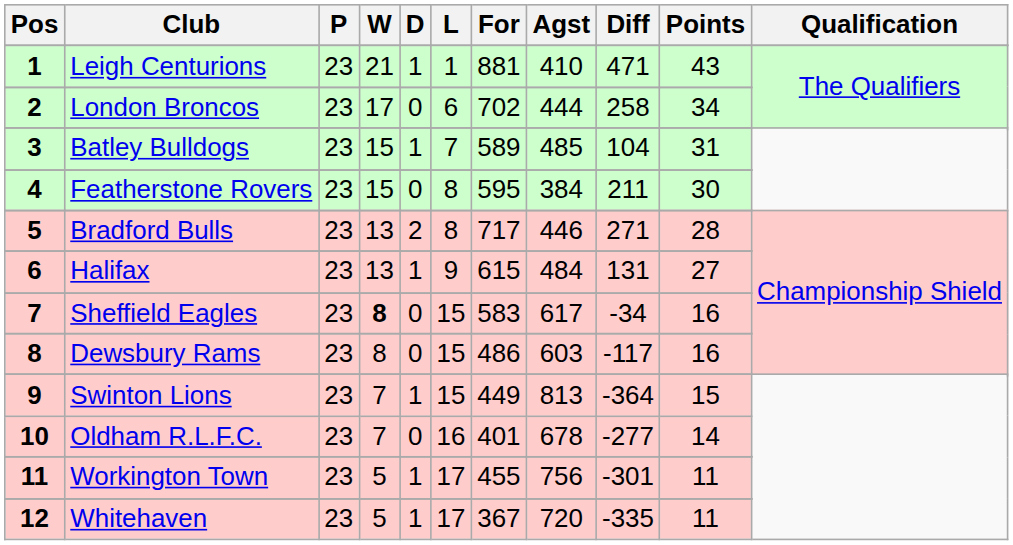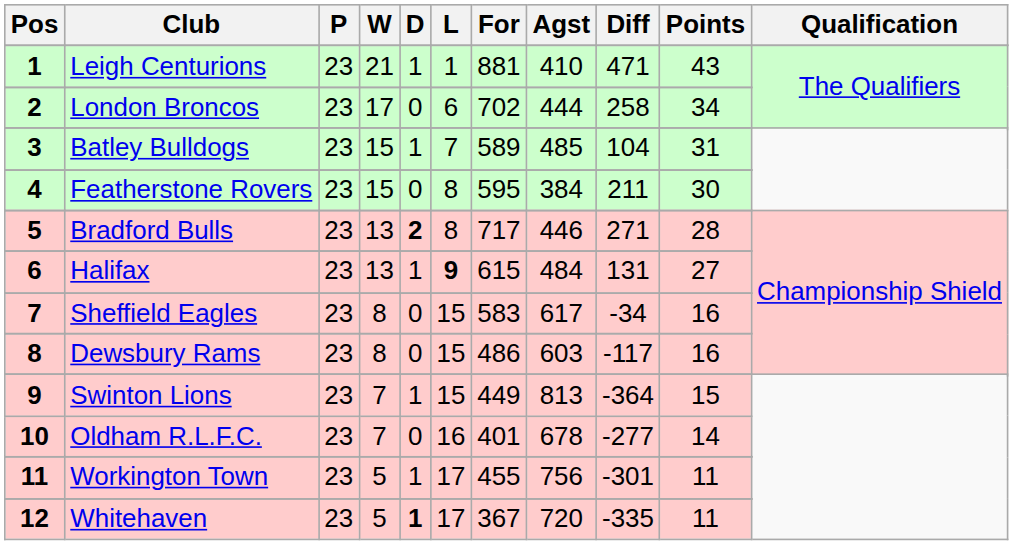(415, 230) normal -> (415, 230) bold
(451, 271) normal -> (451, 271) bold
(379, 312) bold -> (379, 312) normal
(415, 518) normal -> (415, 518) bold
